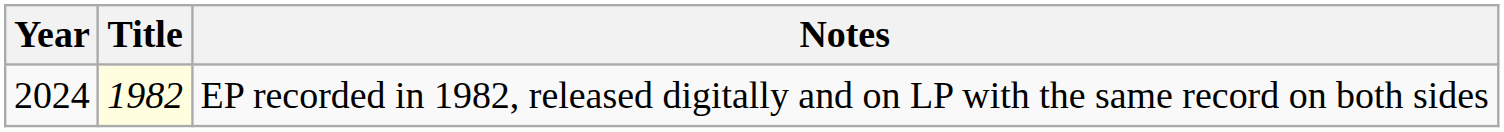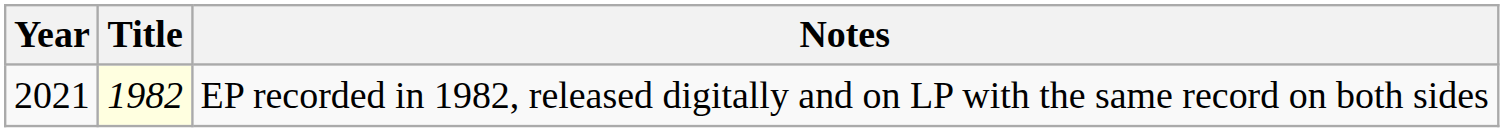(52, 94) 2024 -> (52, 94) 2021
